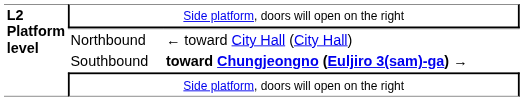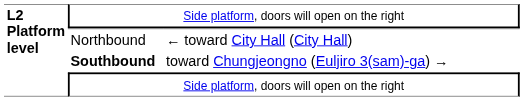(109, 61) normal -> (113, 61) bold
(317, 61) bold -> (307, 61) normal
